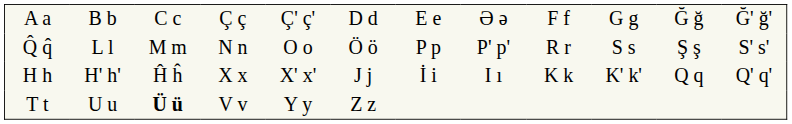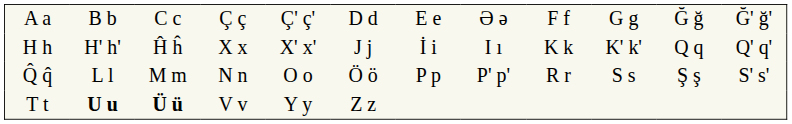rows swapped: (37, 76) <-> (37, 47)
(103, 104) normal -> (103, 104) bold
